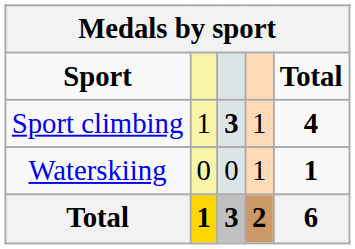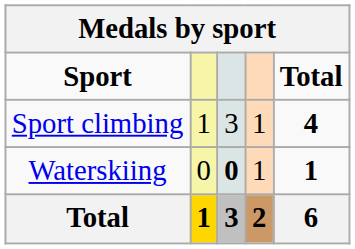(231, 123) bold -> (231, 123) normal
(231, 170) normal -> (231, 170) bold
